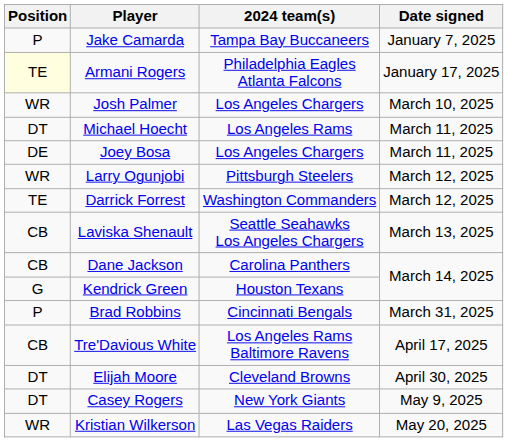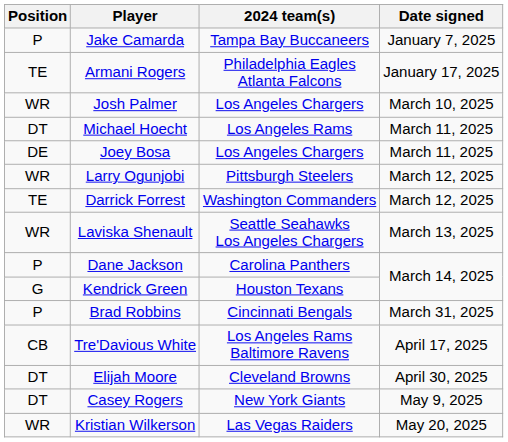(38, 72) lightyellow background -> (38, 72) no background
(38, 232) CB -> (38, 232) WR
(38, 264) CB -> (38, 264) P
